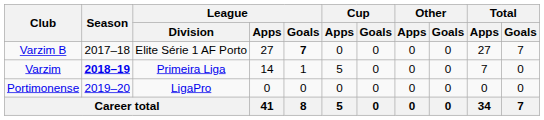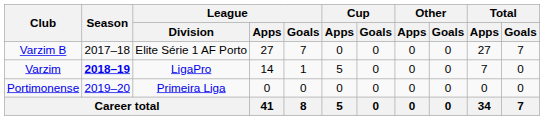(303, 50) bold -> (303, 50) normal
(191, 69) Primeira Liga -> (191, 69) LigaPro
(191, 87) LigaPro -> (191, 87) Primeira Liga
